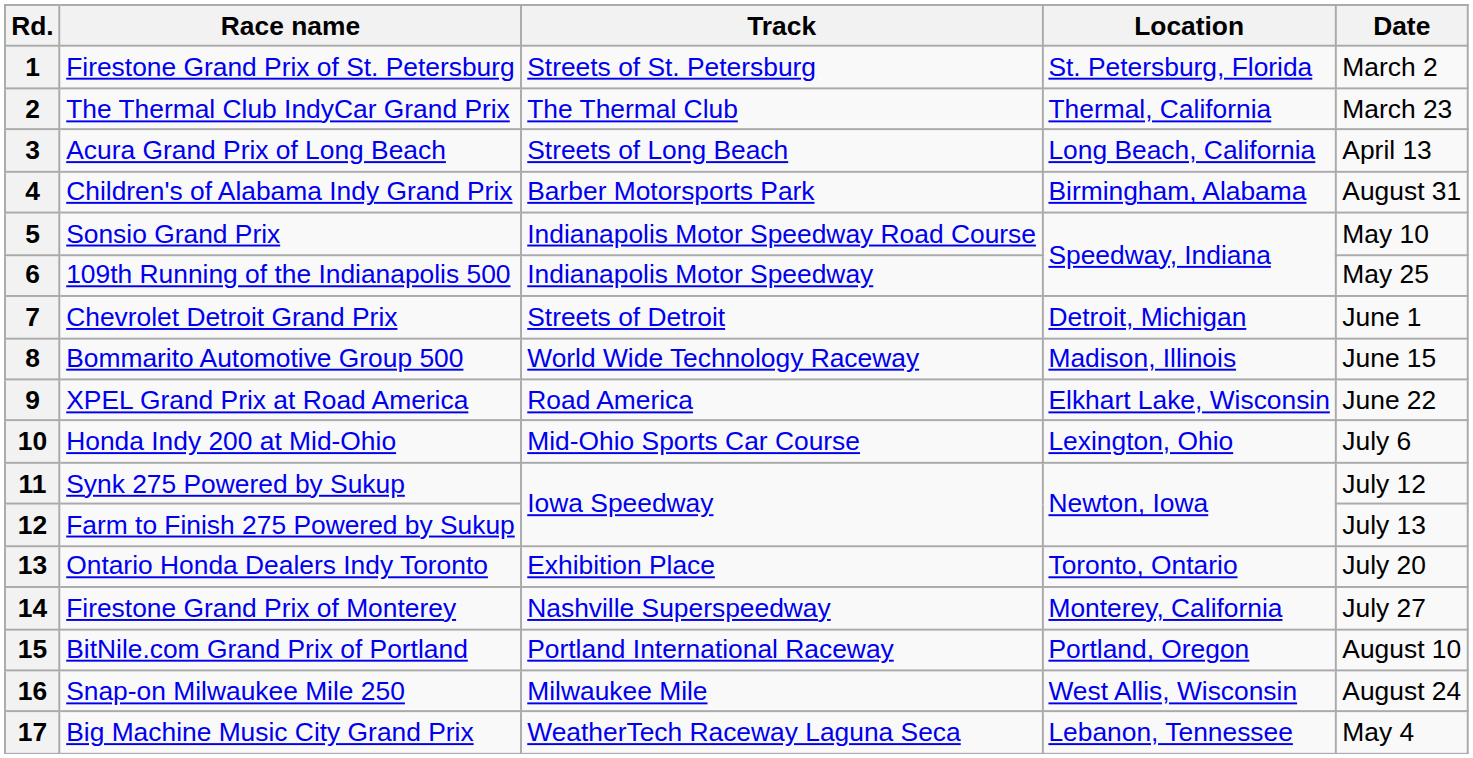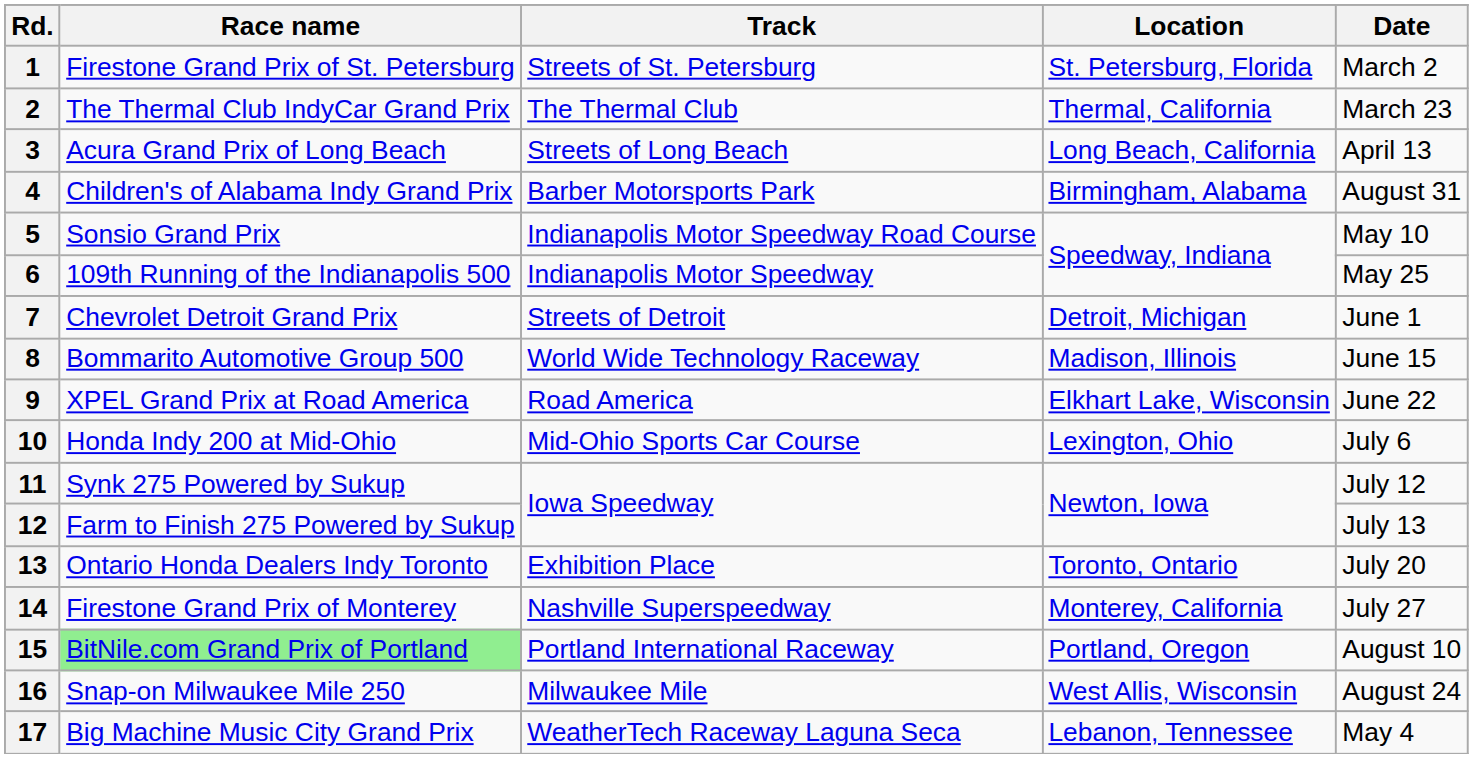(267, 649) no background -> (267, 649) lightgreen background
